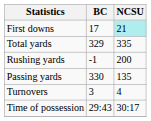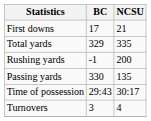(121, 28) paleturquoise background -> (121, 28) no background
rows swapped: (27, 92) <-> (45, 108)
